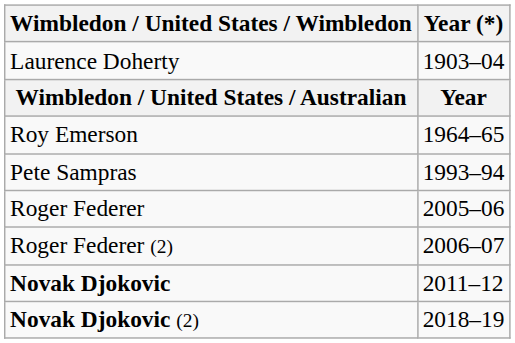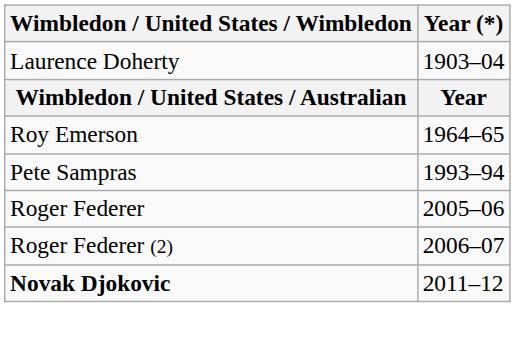- row: (105, 319)
